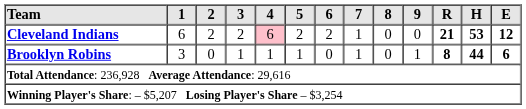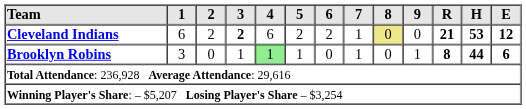(241, 34) normal -> (241, 34) bold
(270, 34) pink background -> (270, 34) no background
(388, 34) no background -> (388, 34) khaki background
(270, 54) no background -> (270, 54) lightgreen background
